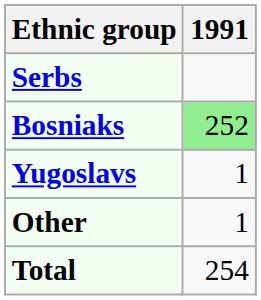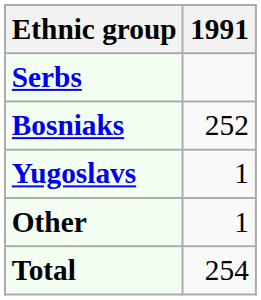(227, 125) lightgreen background -> (227, 125) no background
